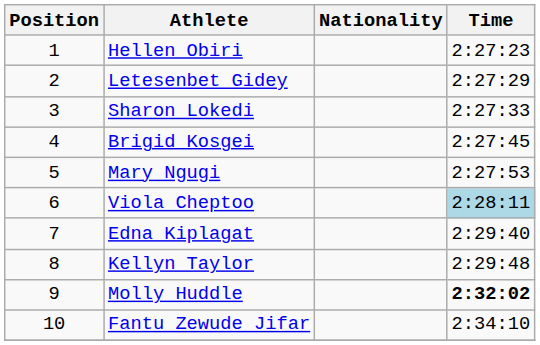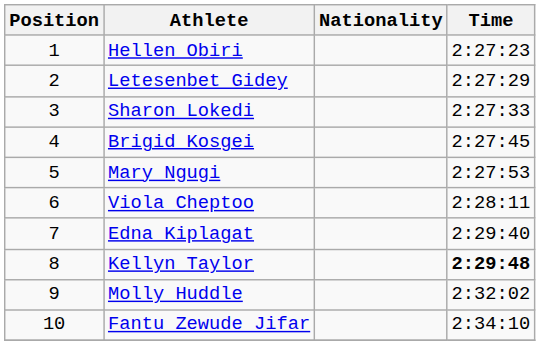(491, 203) lightblue background -> (491, 203) no background
(491, 264) normal -> (491, 264) bold
(491, 295) bold -> (491, 295) normal
